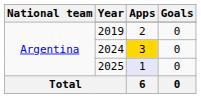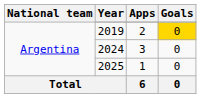(177, 31) no background -> (177, 31) gold background
(142, 49) gold background -> (142, 49) no background
(142, 67) lavender background -> (142, 67) no background
